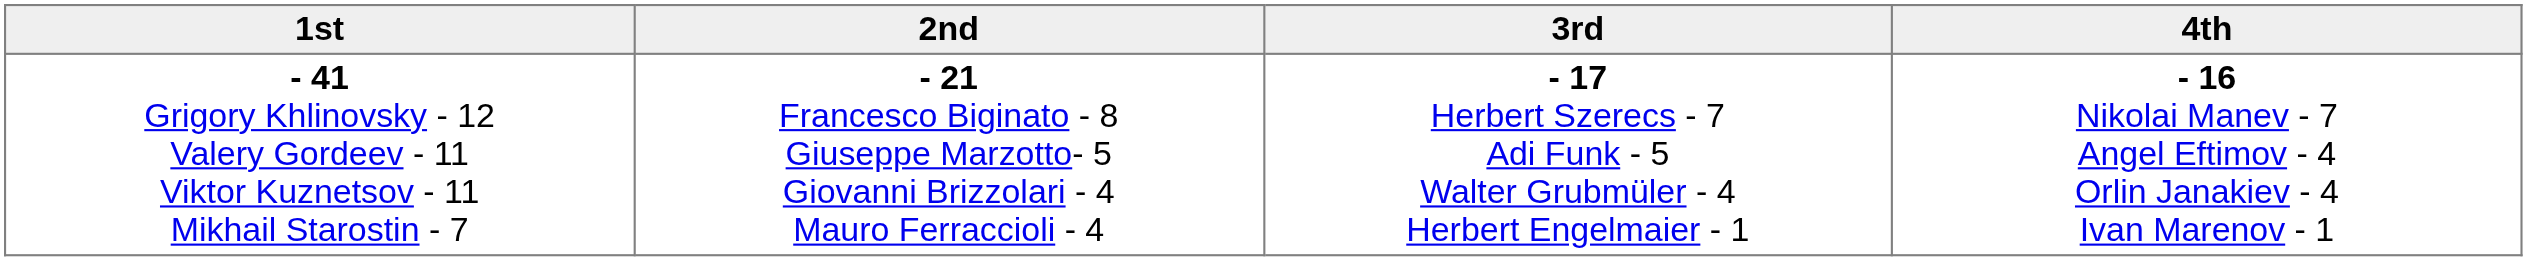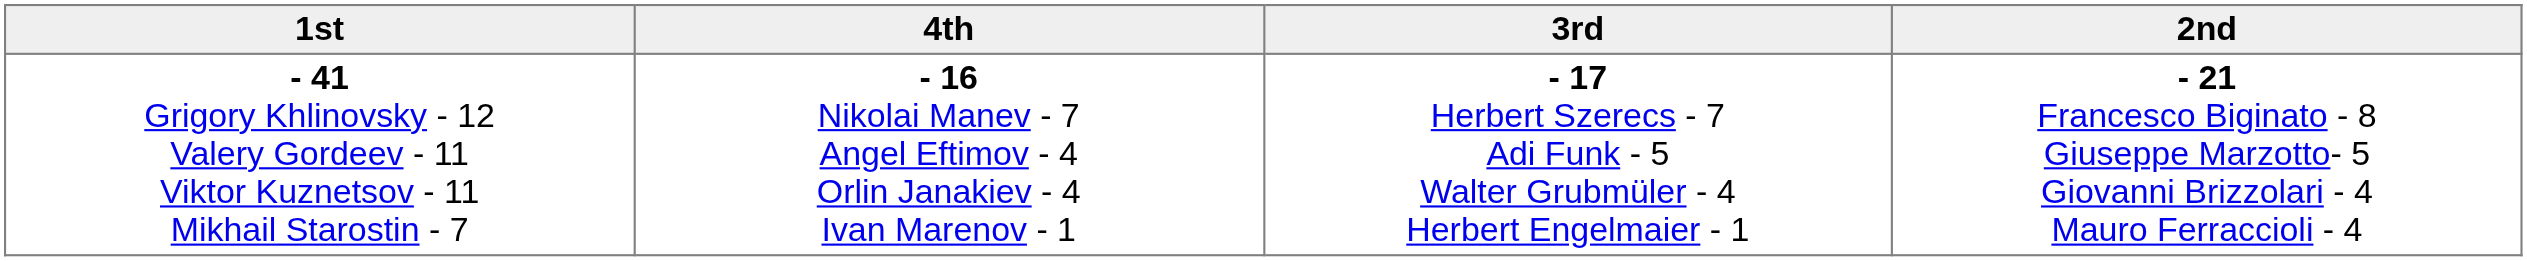columns swapped: (949, 28) <-> (2207, 28)
